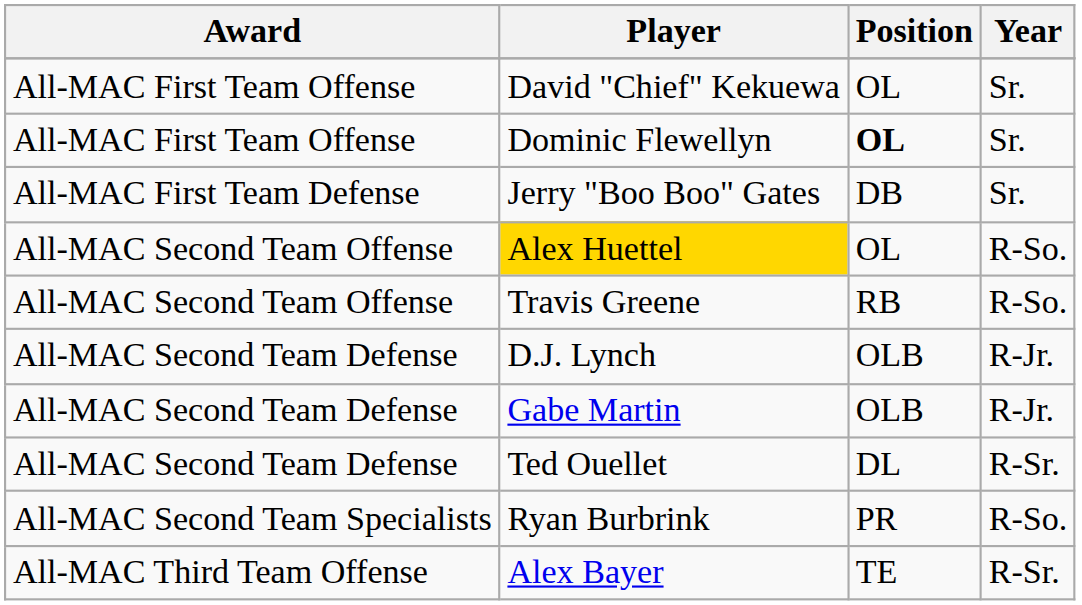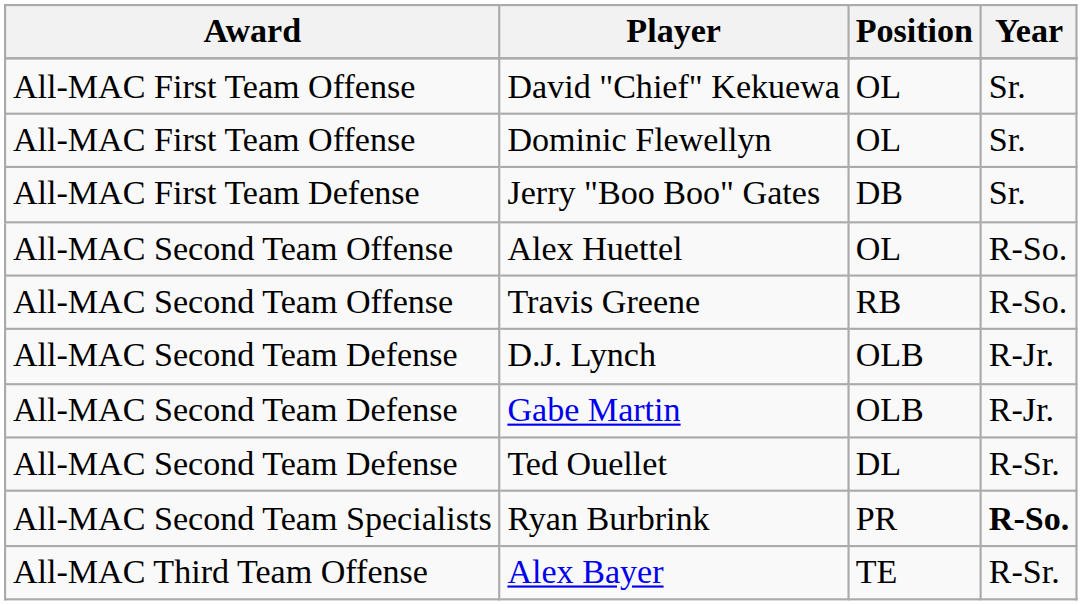(880, 139) bold -> (878, 139) normal
(595, 247) gold background -> (595, 247) no background
(1028, 517) normal -> (1029, 517) bold
